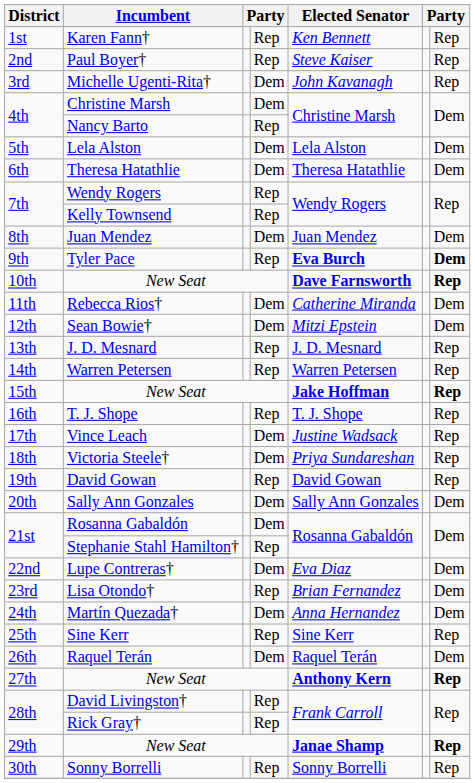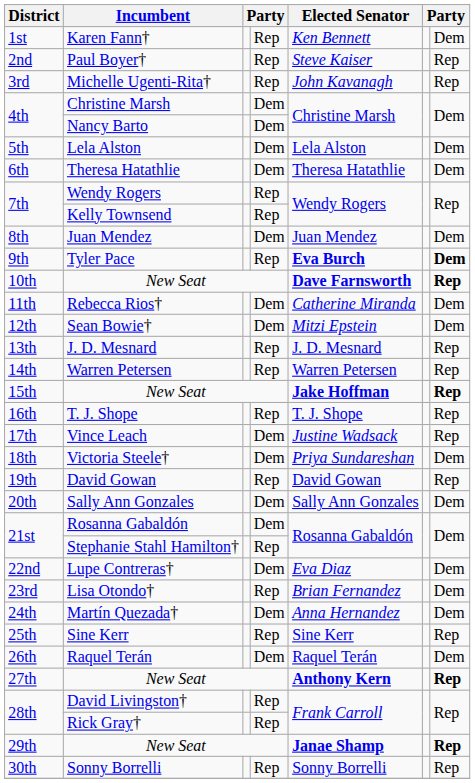(446, 37) Rep -> (449, 37) Dem
(269, 82) Dem -> (267, 82) Rep
(267, 126) Rep -> (269, 126) Dem
(446, 458) Rep -> (449, 458) Dem
